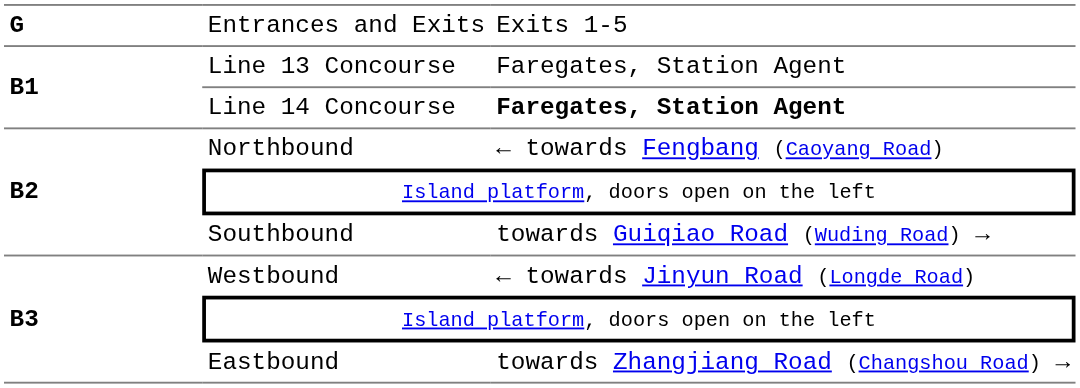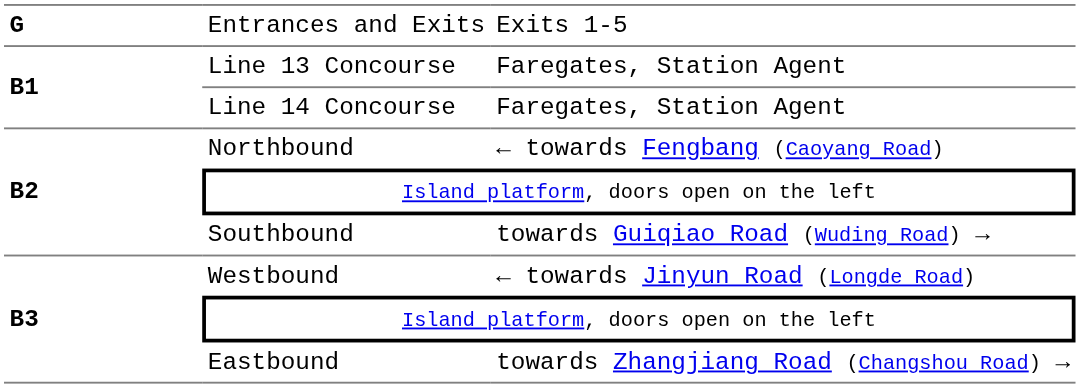(671, 108) bold -> (671, 108) normal
